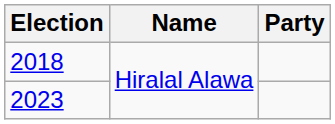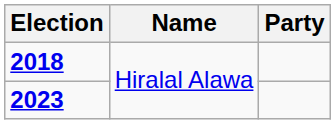(37, 61) normal -> (37, 61) bold
(37, 99) normal -> (37, 99) bold
